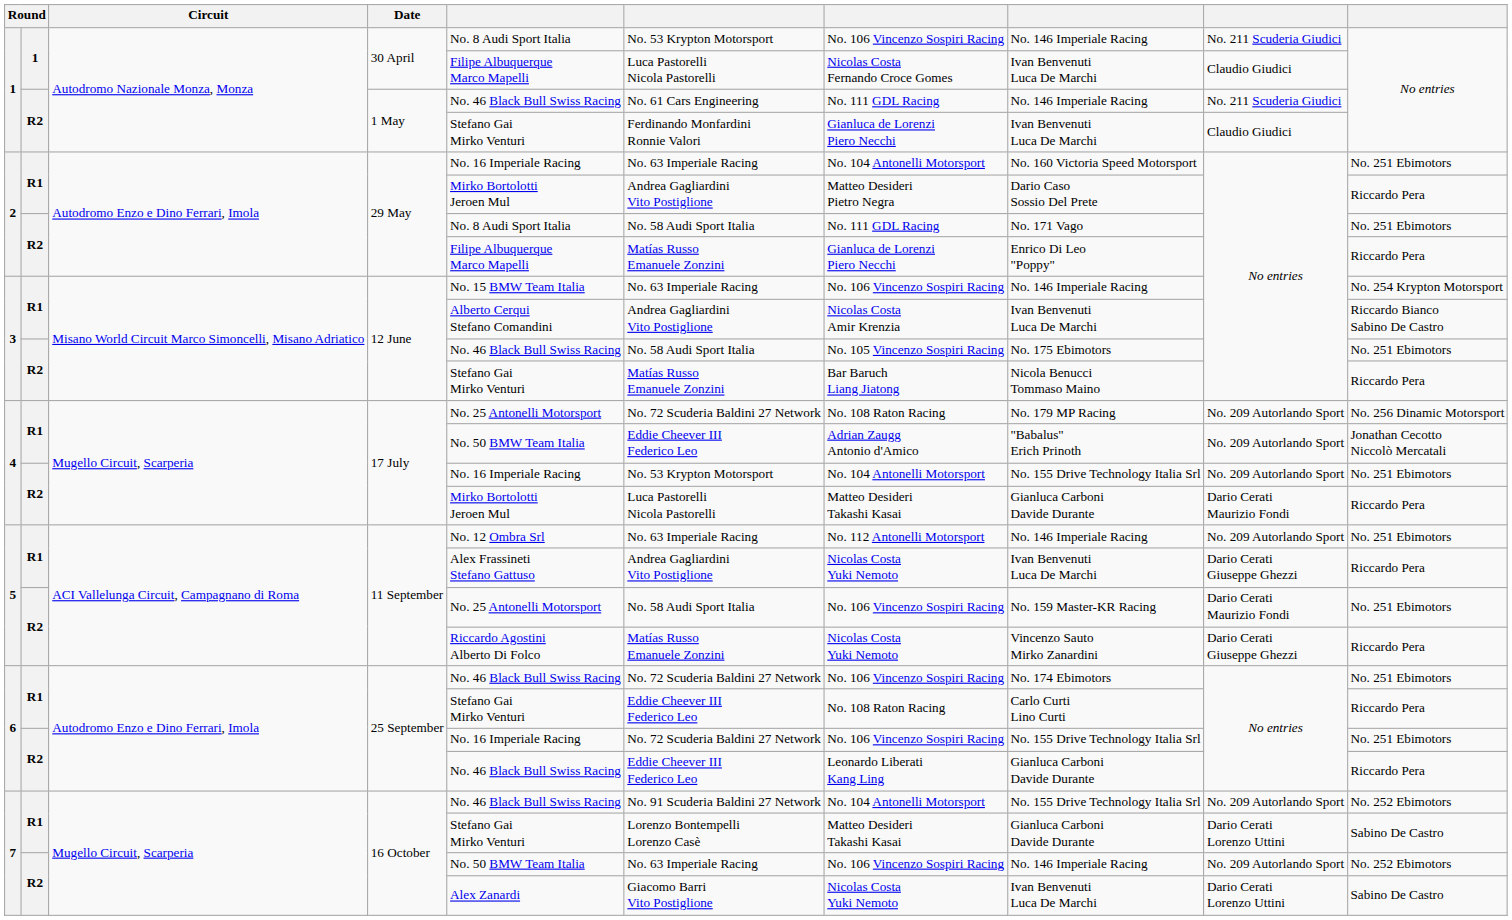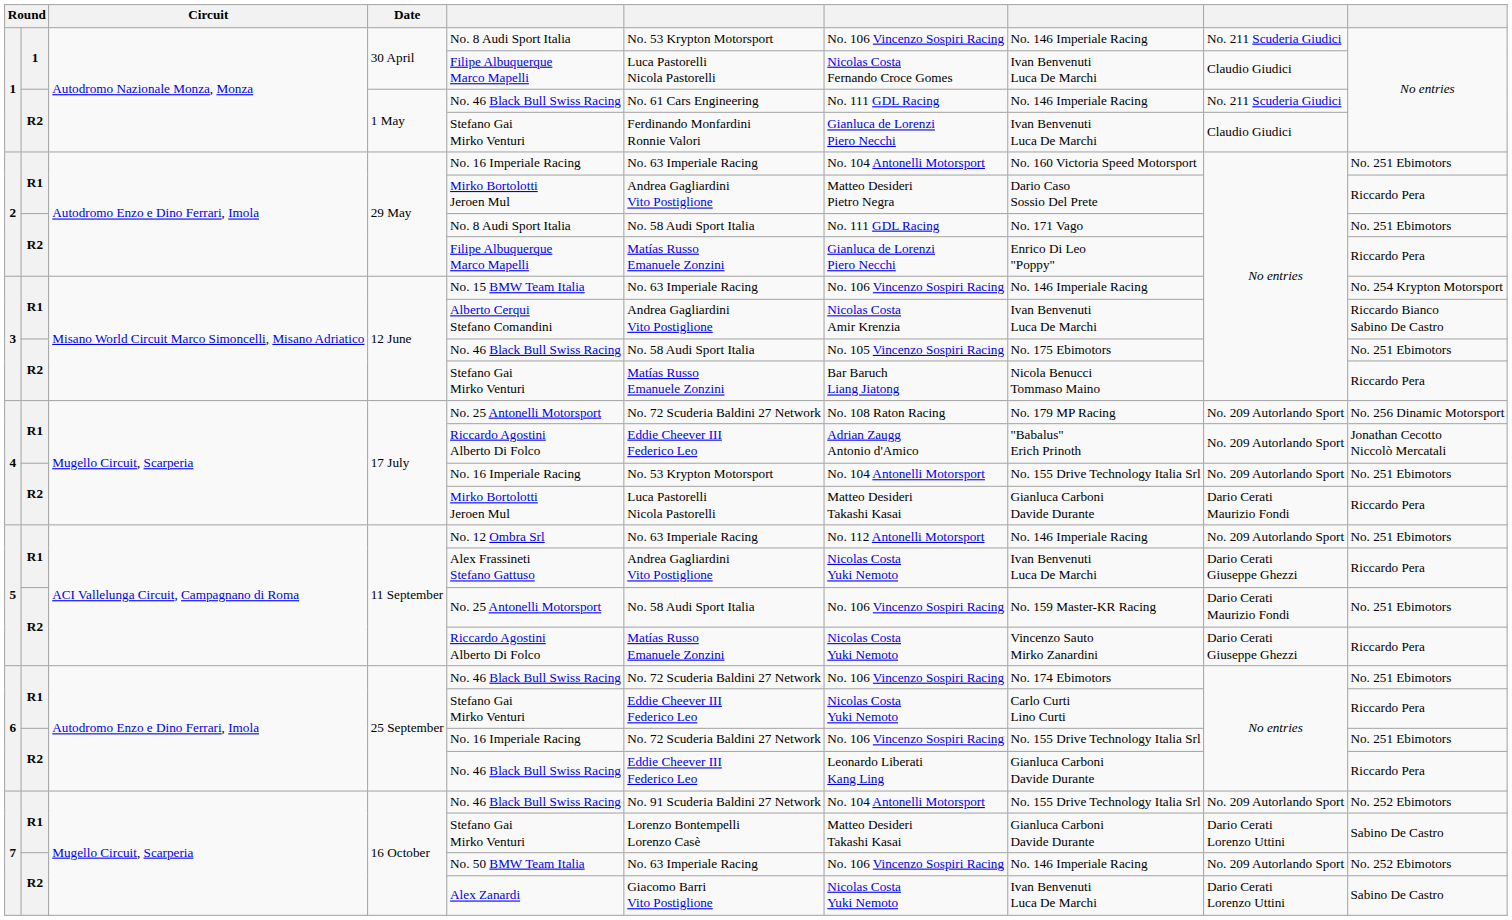(517, 443) No. 50 BMW Team Italia -> (498, 443) Riccardo Agostini Alberto Di Folco
(886, 708) No. 108 Raton Racing -> (864, 708) Nicolas Costa Yuki Nemoto
